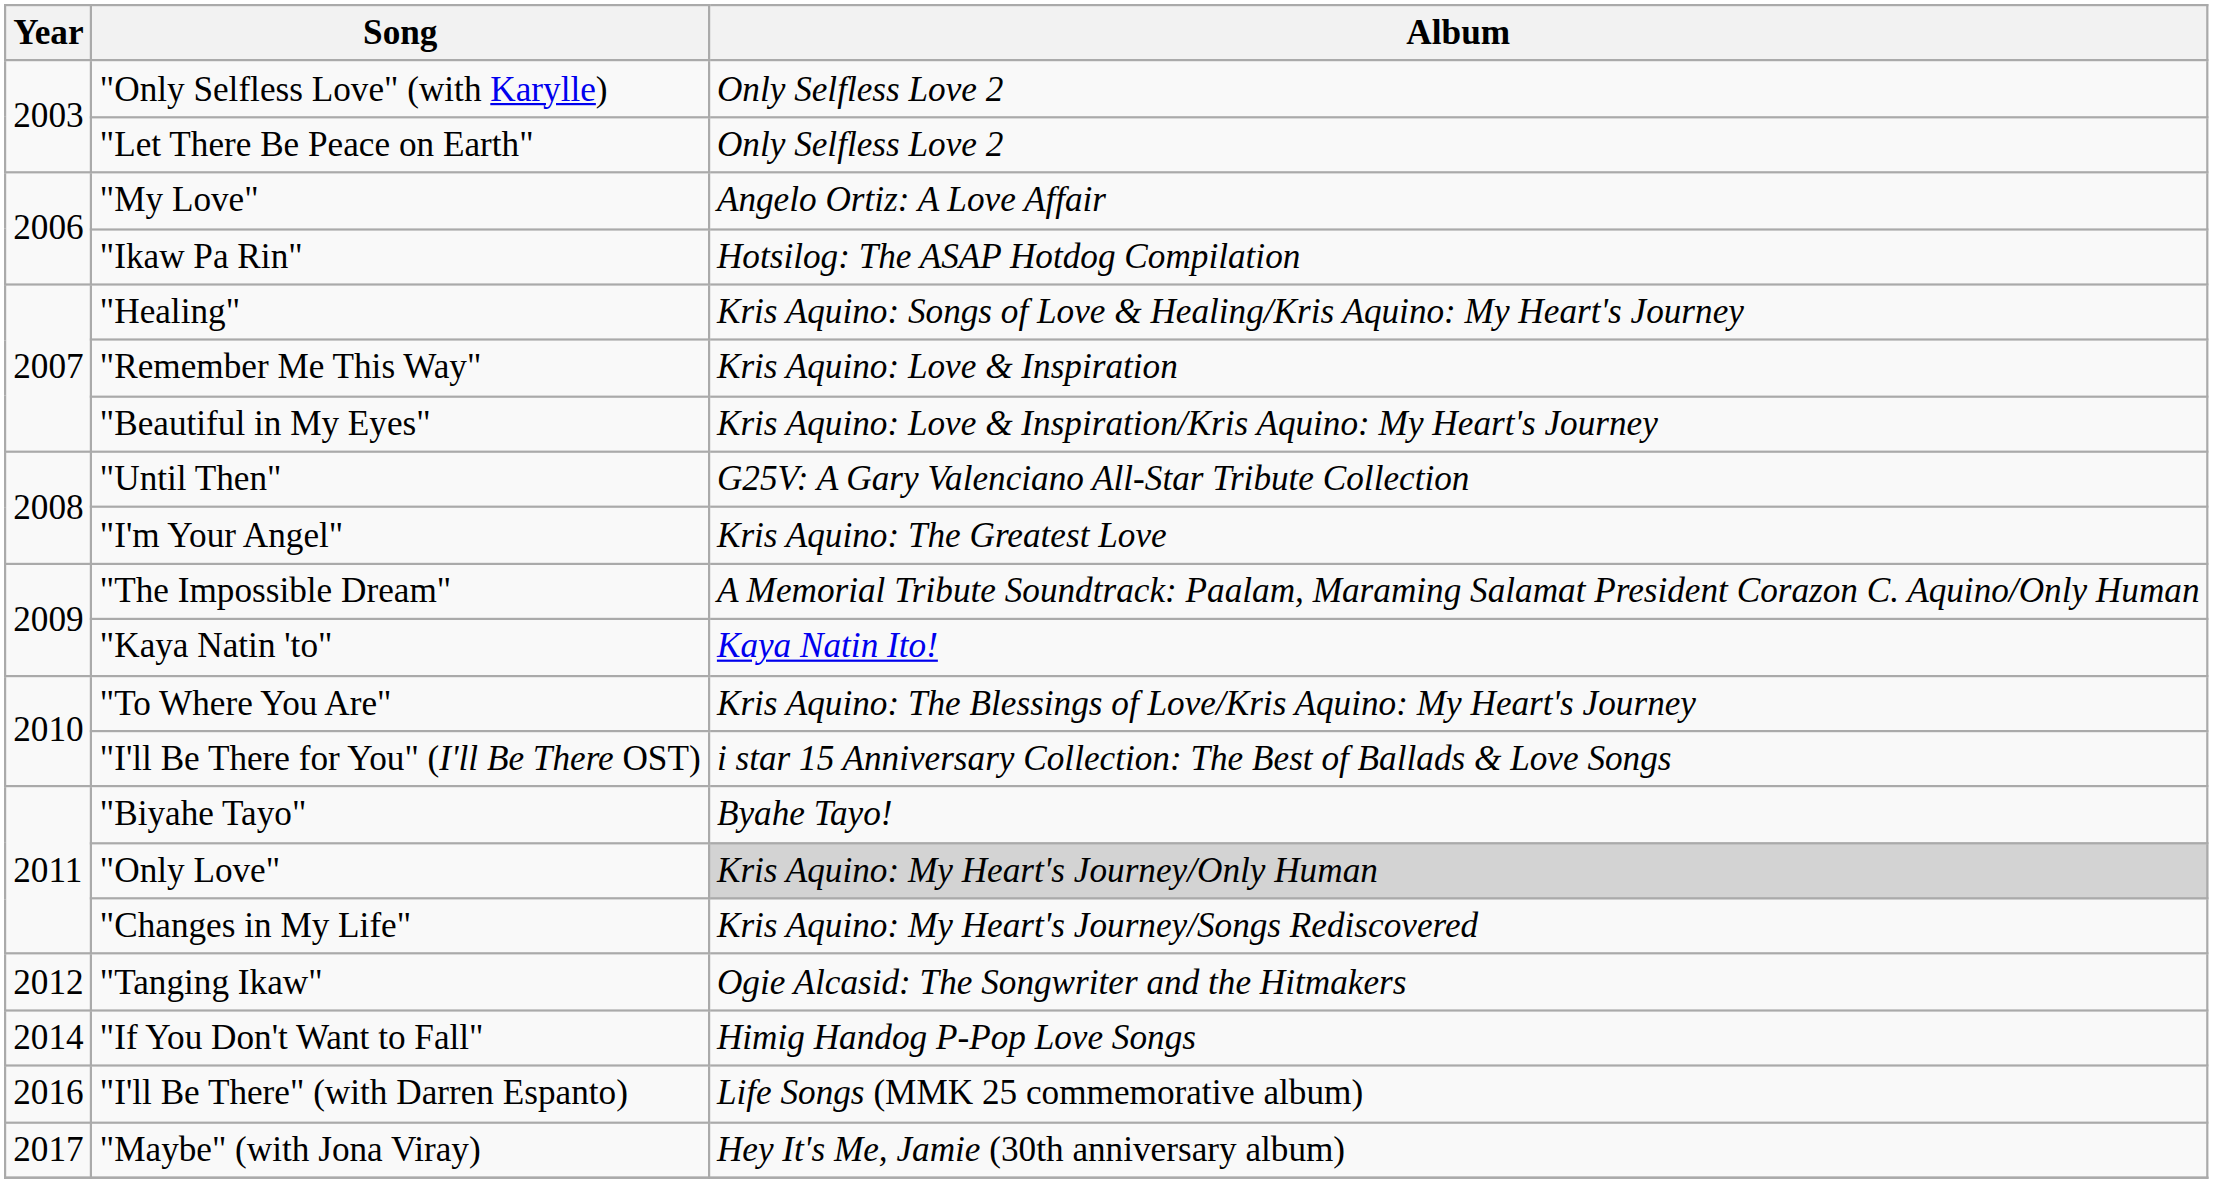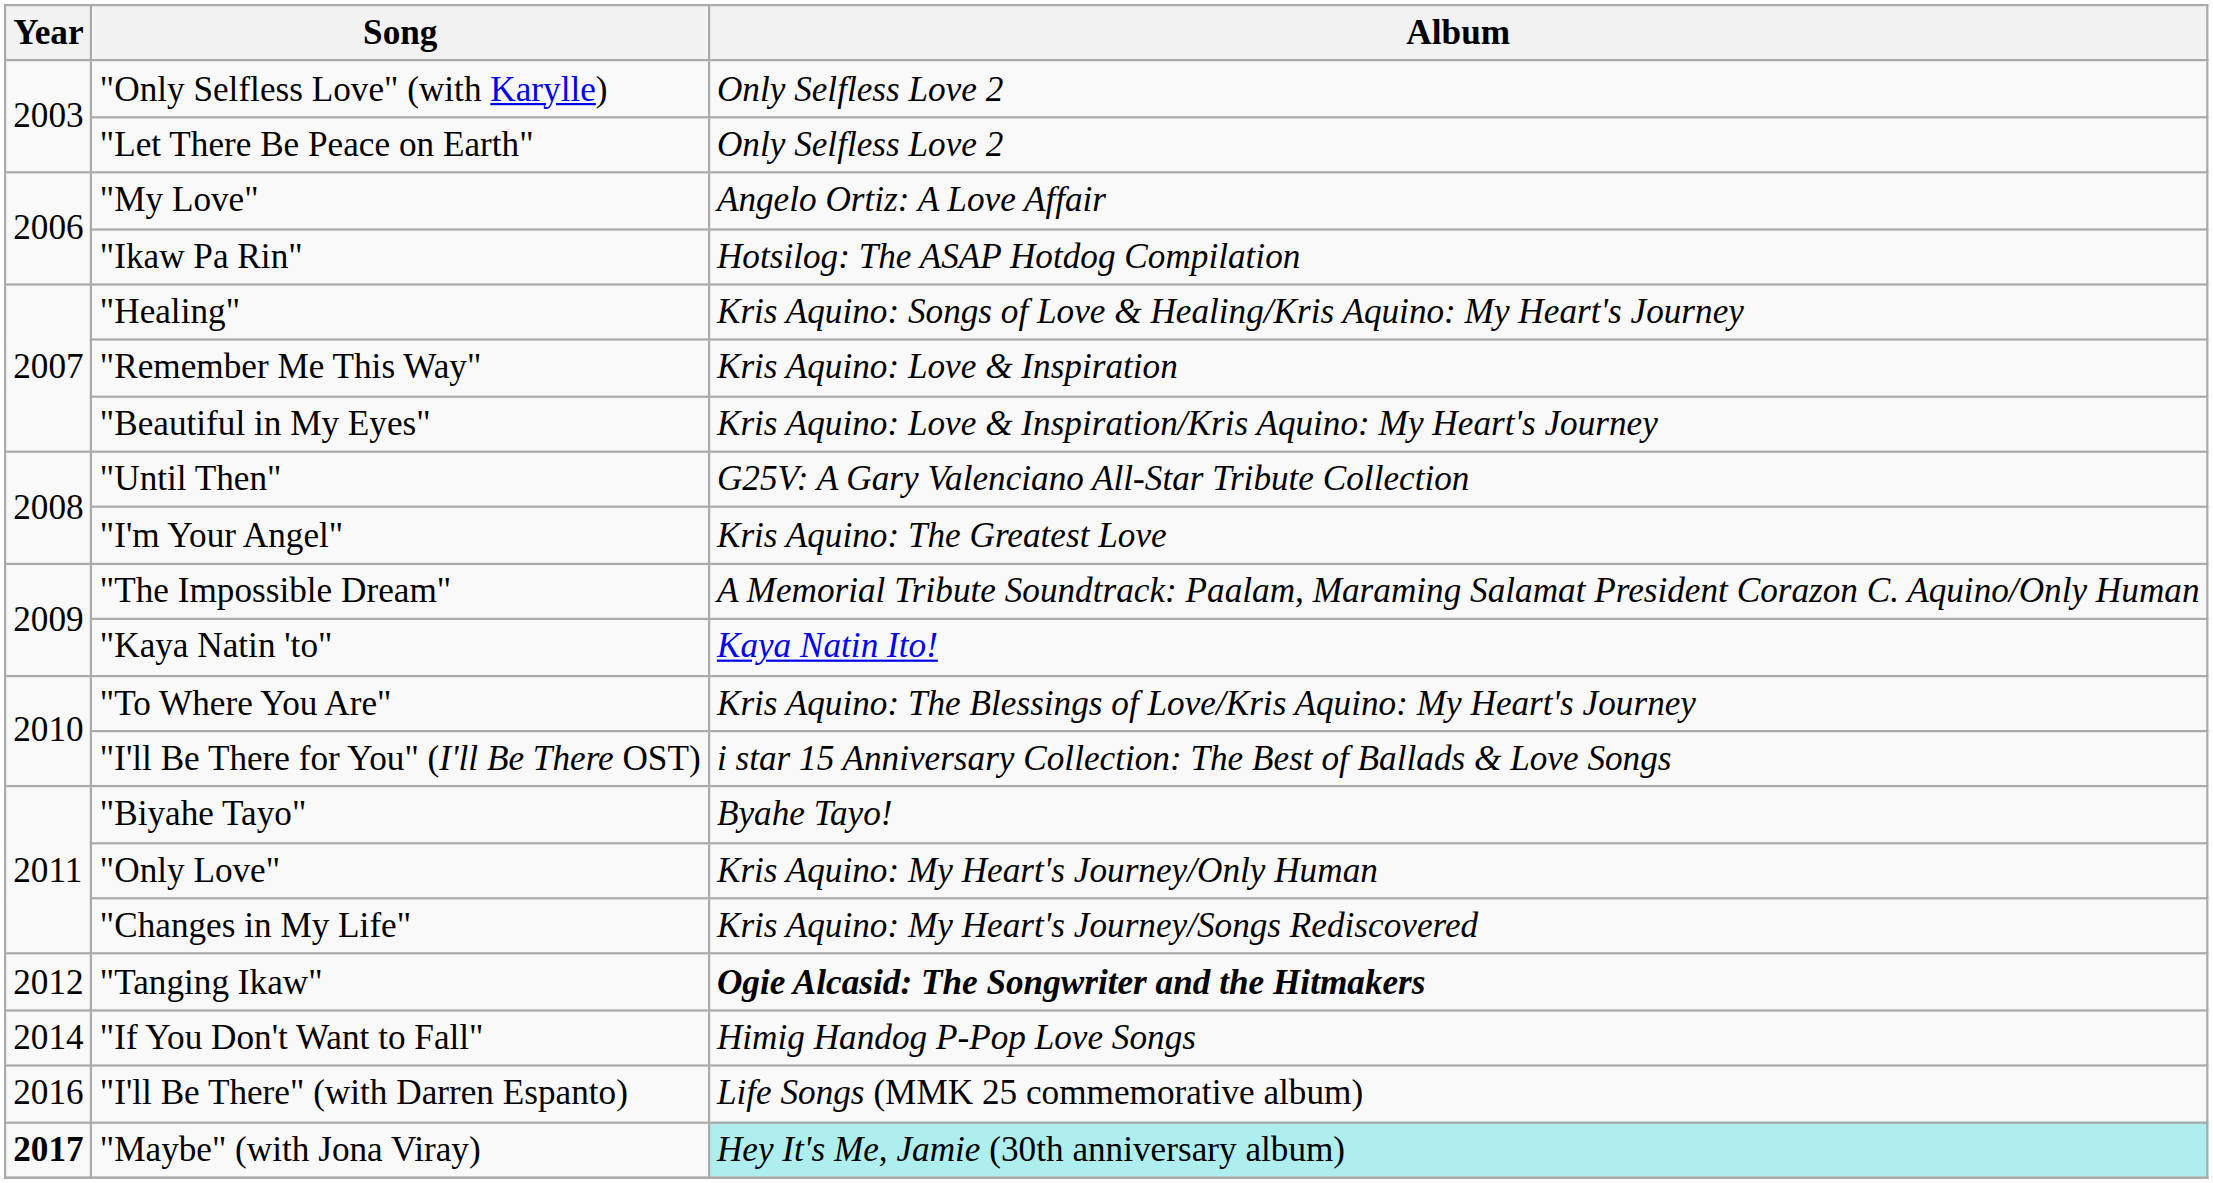(1047, 869) lightgrey background -> (1047, 869) no background
(1062, 981) normal -> (1071, 981) bold
(48, 1148) normal -> (48, 1148) bold
(1031, 1148) no background -> (1031, 1148) paleturquoise background
